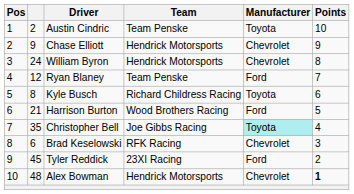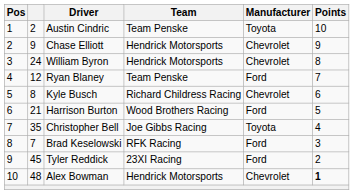(261, 94) Toyota -> (268, 94) Chevrolet
(261, 127) paleturquoise background -> (261, 127) no background
(33, 143) 6 -> (33, 143) 7
(268, 143) Chevrolet -> (256, 143) Ford
